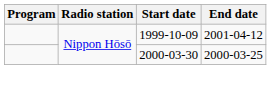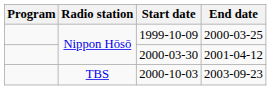(233, 34) 2001-04-12 -> (233, 34) 2000-03-25
(233, 54) 2000-03-25 -> (233, 54) 2001-04-12
+ row: (169, 74)
